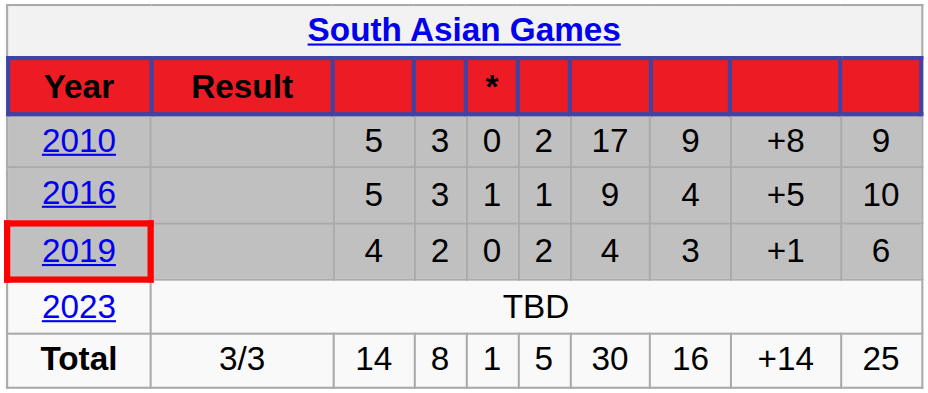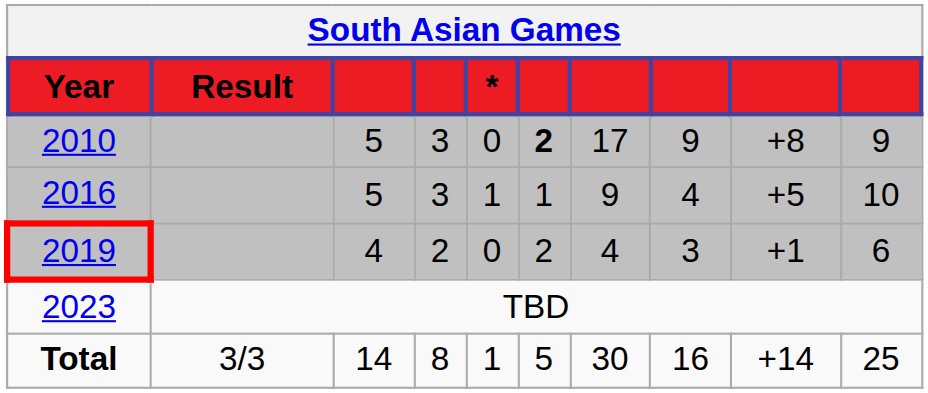(544, 140) normal -> (544, 140) bold
